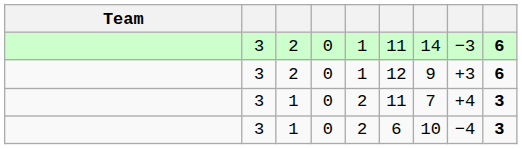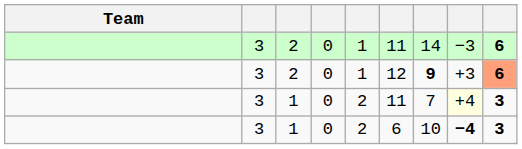(431, 74) normal -> (431, 74) bold
(499, 74) no background -> (499, 74) lightsalmon background
(465, 102) no background -> (465, 102) lightyellow background
(465, 130) normal -> (465, 130) bold
